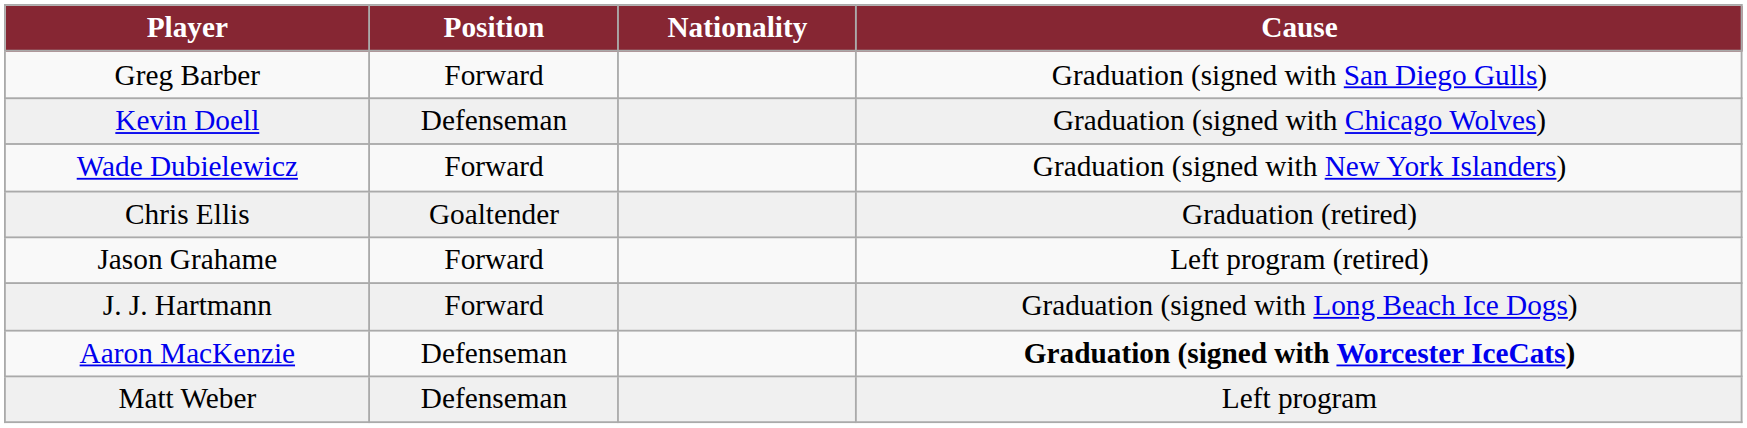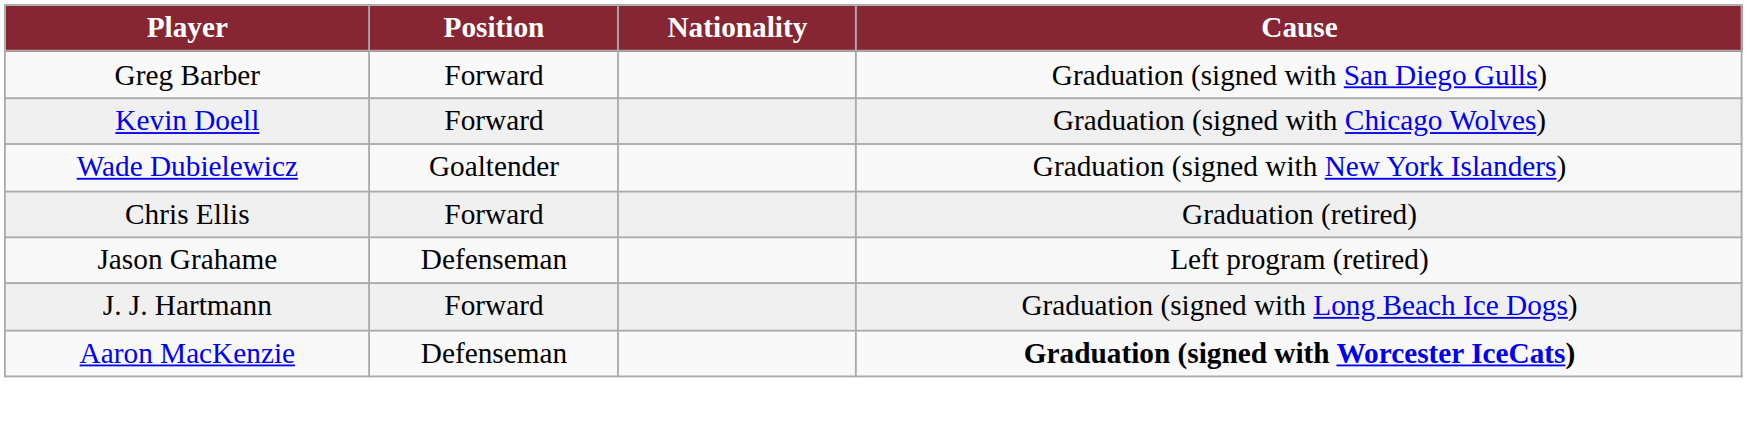(494, 120) Defenseman -> (494, 120) Forward
(494, 167) Forward -> (494, 167) Goaltender
(494, 213) Goaltender -> (494, 213) Forward
(494, 259) Forward -> (494, 259) Defenseman
- row: (187, 399)
